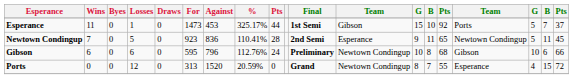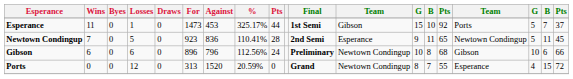(191, 52) 595 -> (191, 52) 896
(252, 52) 112.76% -> (252, 52) 112.56%
